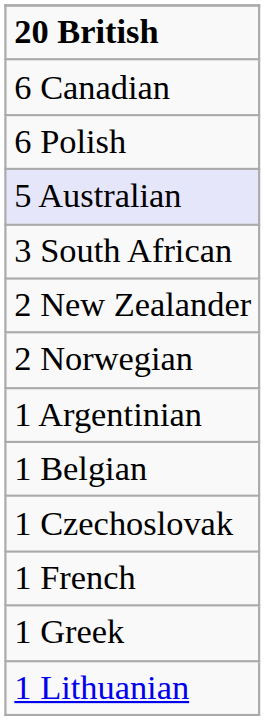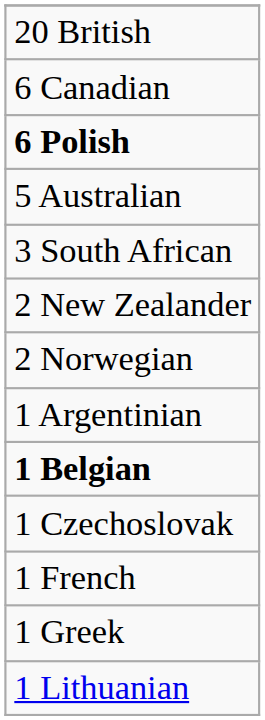(86, 32) bold -> (83, 32) normal
(70, 141) normal -> (72, 141) bold
(98, 195) lavender background -> (98, 195) no background
(81, 468) normal -> (83, 468) bold
